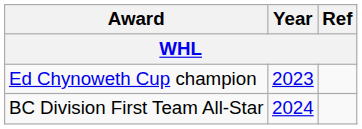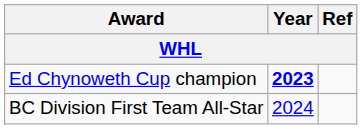(293, 78) normal -> (293, 78) bold
